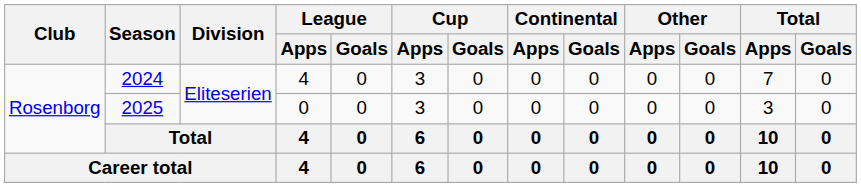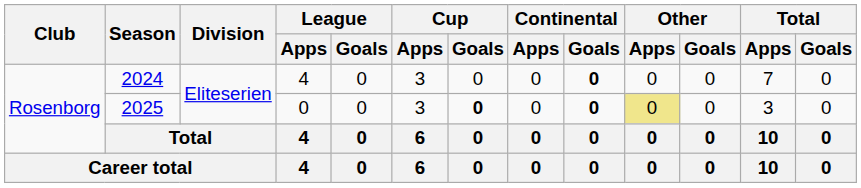(594, 78) normal -> (594, 78) bold
(478, 108) normal -> (478, 108) bold
(594, 108) normal -> (594, 108) bold
(652, 108) no background -> (652, 108) khaki background
